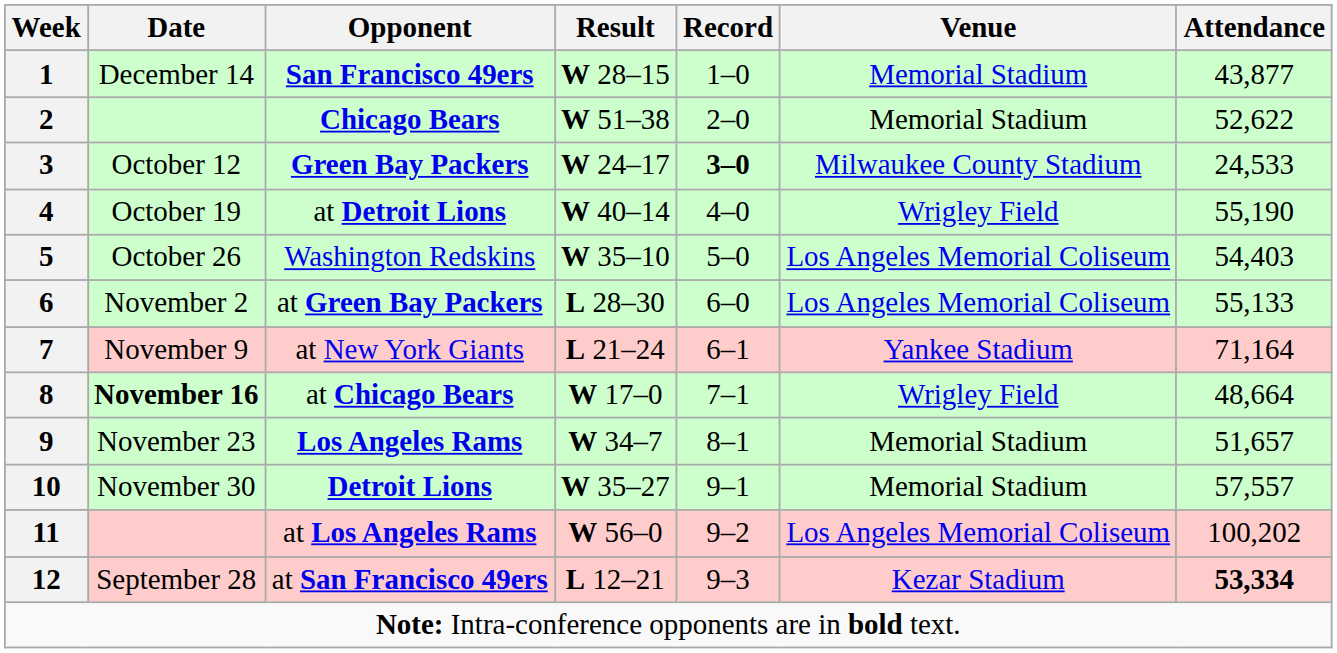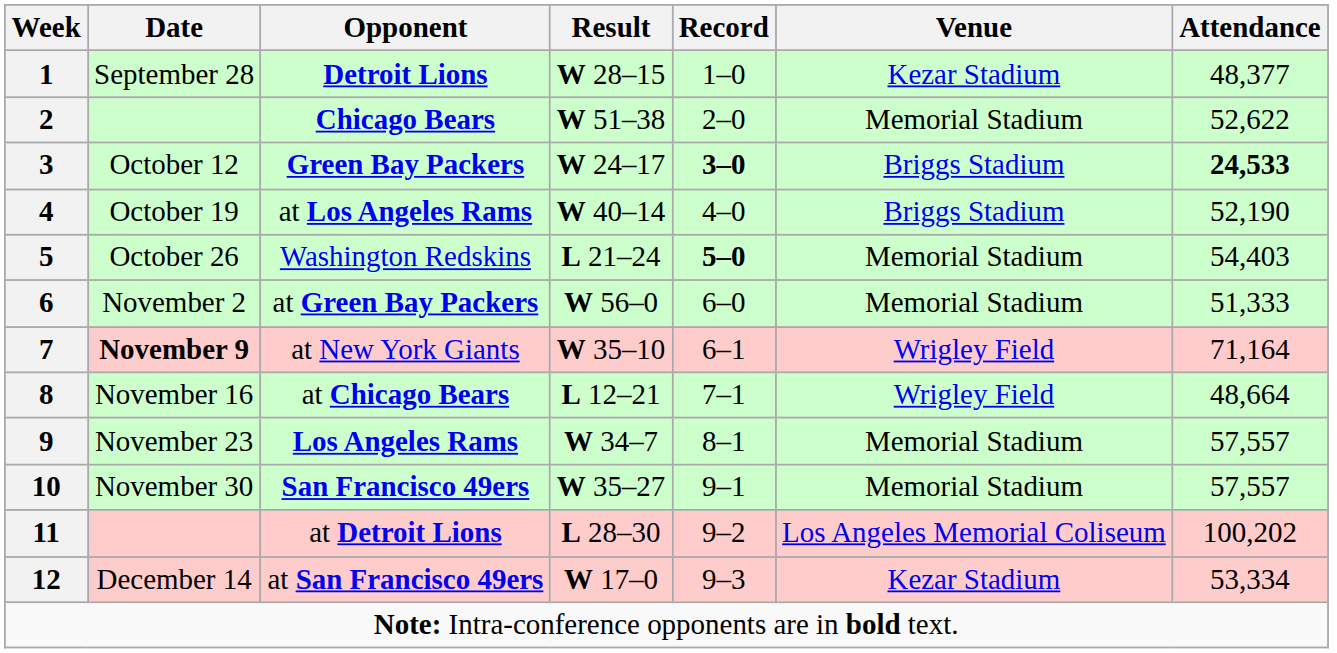(176, 73) December 14 -> (174, 73) September 28
(410, 73) San Francisco 49ers -> (405, 73) Detroit Lions
(978, 73) Memorial Stadium -> (974, 73) Kezar Stadium
(1254, 73) 43,877 -> (1250, 73) 48,377
(978, 165) Milwaukee County Stadium -> (974, 165) Briggs Stadium
(1254, 165) normal -> (1250, 165) bold
(410, 211) at Detroit Lions -> (405, 211) at Los Angeles Rams
(978, 211) Wrigley Field -> (974, 211) Briggs Stadium
(1254, 211) 55,190 -> (1250, 211) 52,190
(615, 257) W 35–10 -> (611, 257) L 21–24
(728, 257) normal -> (724, 257) bold
(978, 257) Los Angeles Memorial Coliseum -> (974, 257) Memorial Stadium
(615, 303) L 28–30 -> (611, 303) W 56–0
(978, 303) Los Angeles Memorial Coliseum -> (974, 303) Memorial Stadium
(1254, 303) 55,133 -> (1250, 303) 51,333
(176, 348) normal -> (174, 348) bold
(615, 348) L 21–24 -> (611, 348) W 35–10
(978, 348) Yankee Stadium -> (974, 348) Wrigley Field
(176, 394) bold -> (174, 394) normal
(615, 394) W 17–0 -> (611, 394) L 12–21
(1254, 440) 51,657 -> (1250, 440) 57,557
(410, 486) Detroit Lions -> (405, 486) San Francisco 49ers
(410, 532) at Los Angeles Rams -> (405, 532) at Detroit Lions
(615, 532) W 56–0 -> (611, 532) L 28–30
(176, 578) September 28 -> (174, 578) December 14
(615, 578) L 12–21 -> (611, 578) W 17–0
(1254, 578) bold -> (1250, 578) normal
